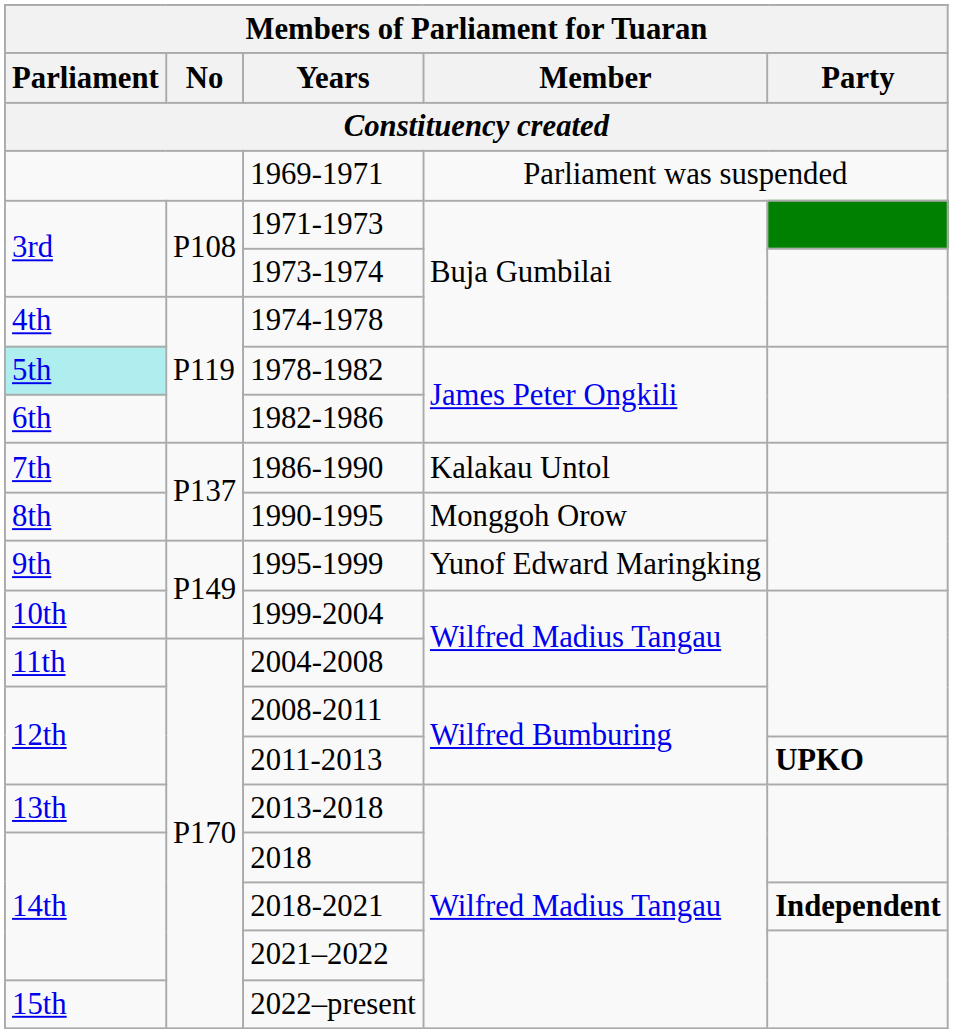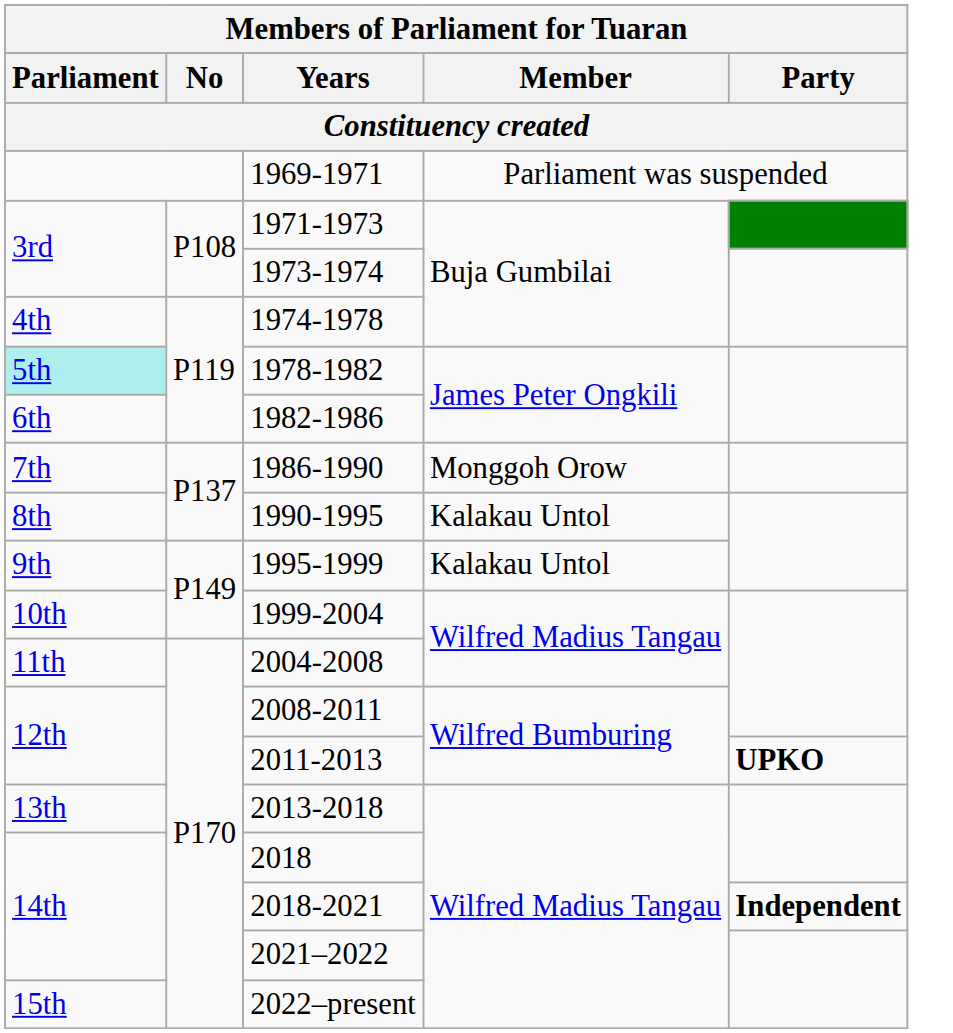(520, 467) Kalakau Untol -> (529, 467) Monggoh Orow
(529, 516) Monggoh Orow -> (520, 516) Kalakau Untol
(595, 564) Yunof Edward Maringking -> (520, 564) Kalakau Untol
